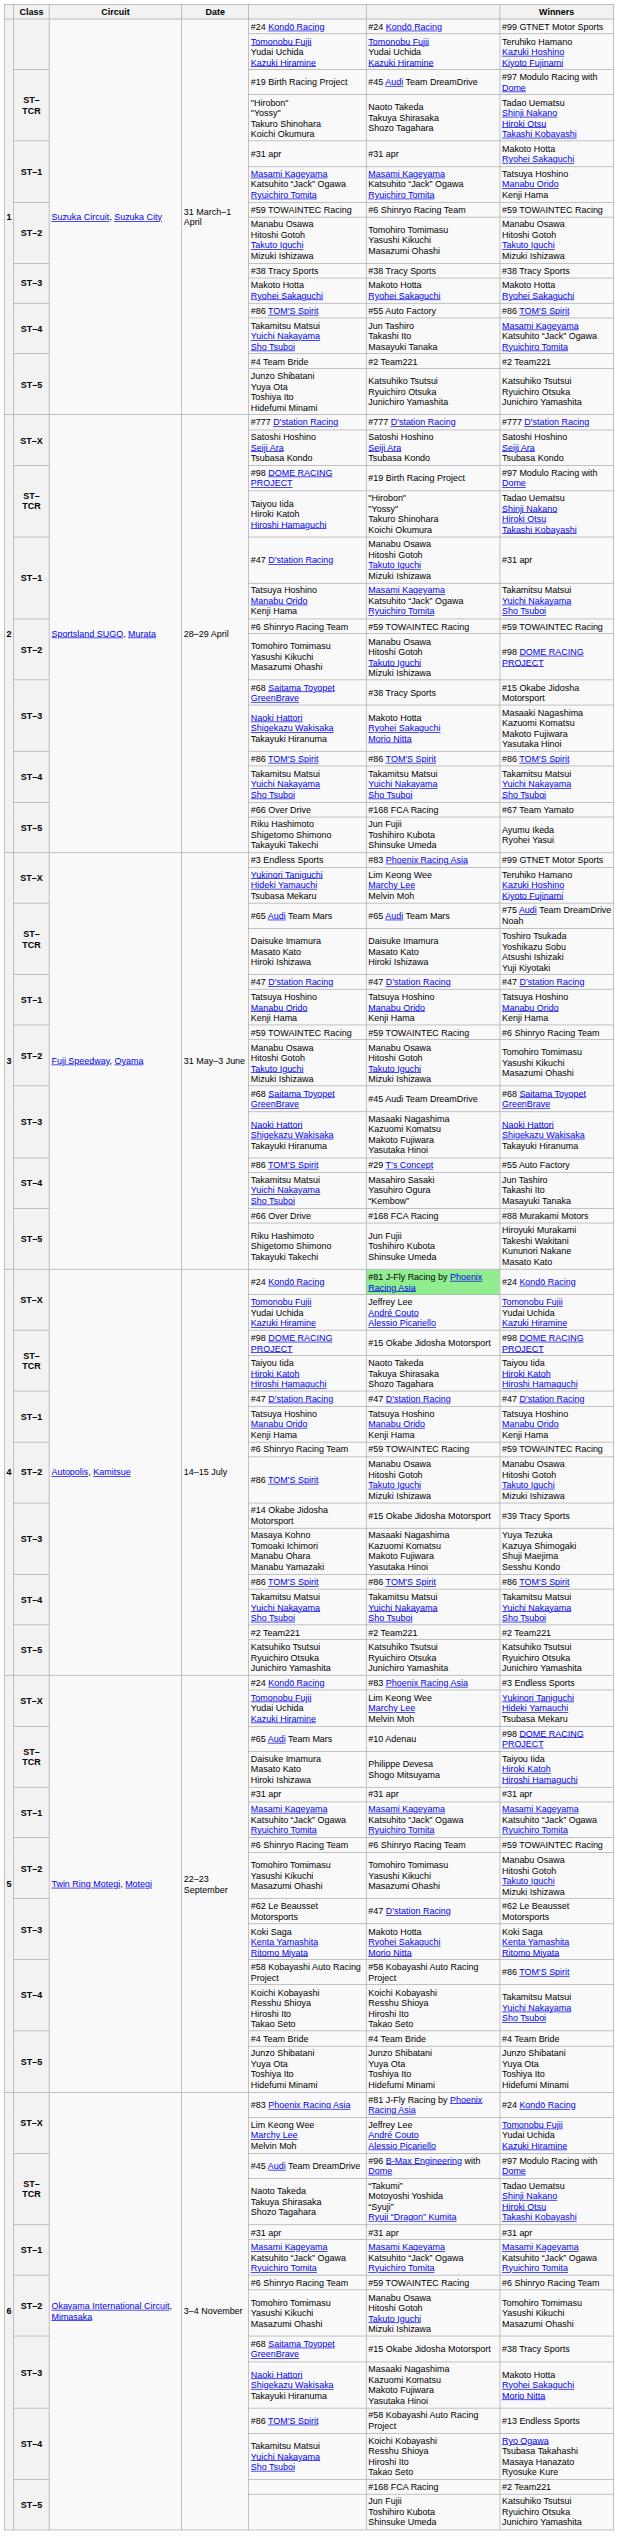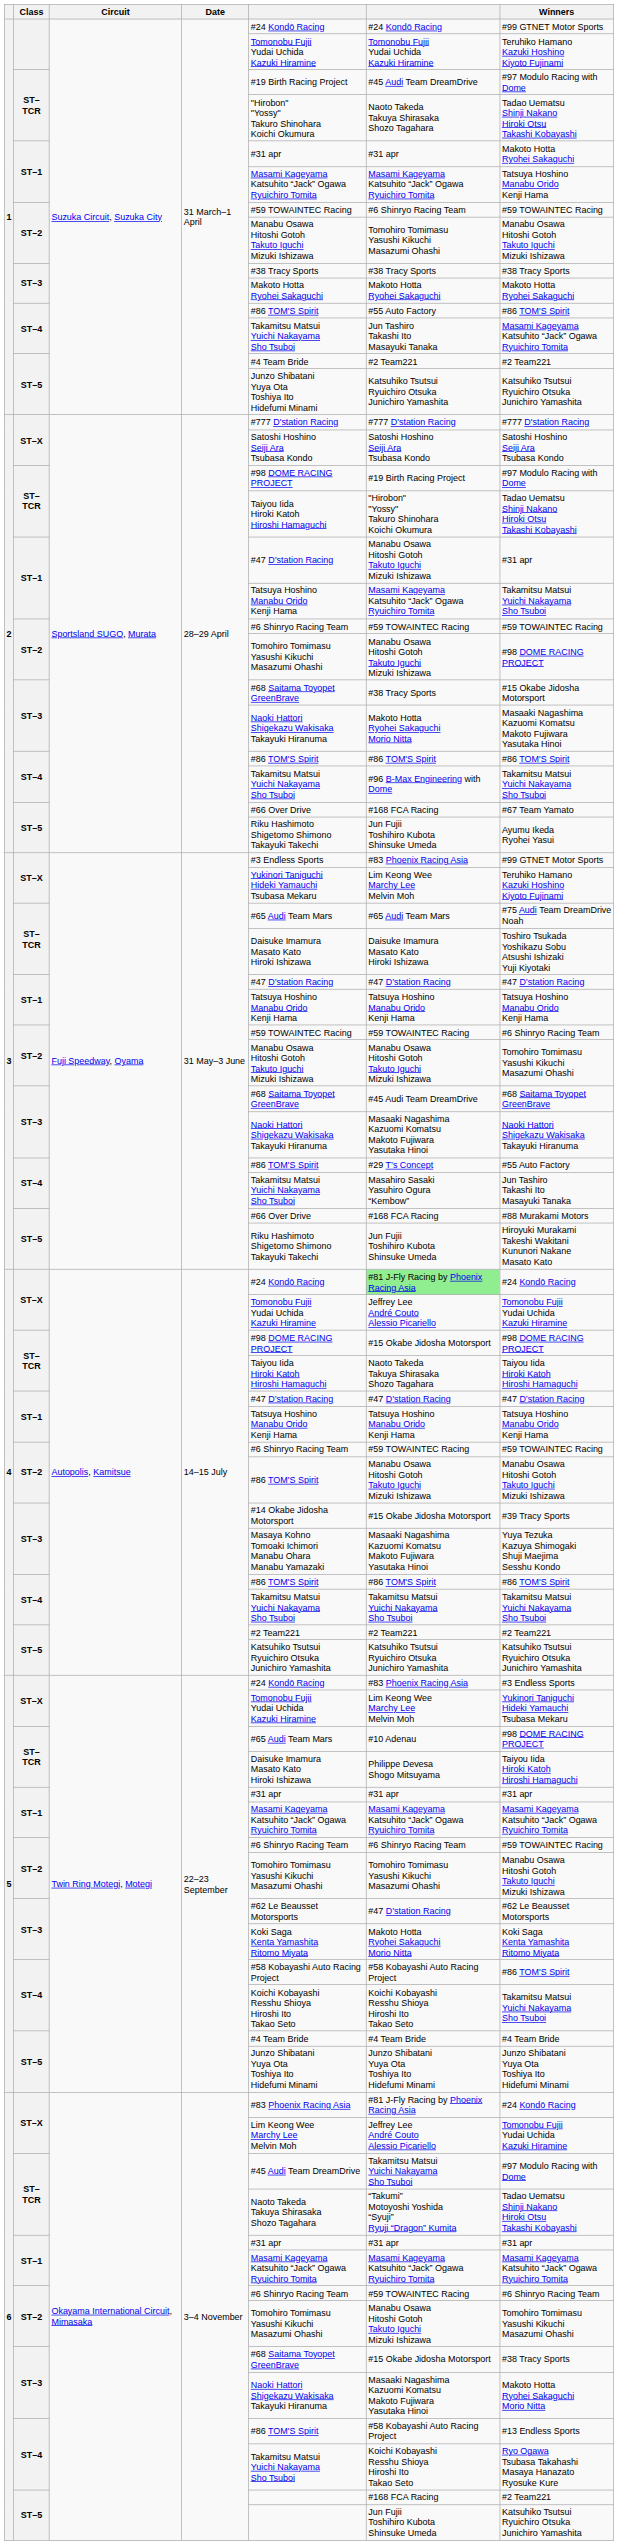(403, 784) Takamitsu Matsui Yuichi Nakayama Sho Tsuboi -> (424, 784) #96 B-Max Engineering with Dome
(424, 2166) #96 B-Max Engineering with Dome -> (403, 2171) Takamitsu Matsui Yuichi Nakayama Sho Tsuboi
